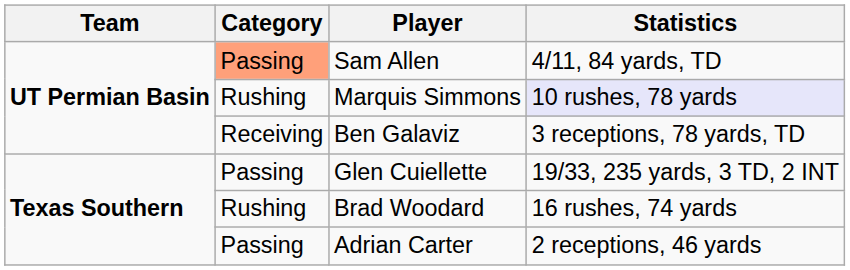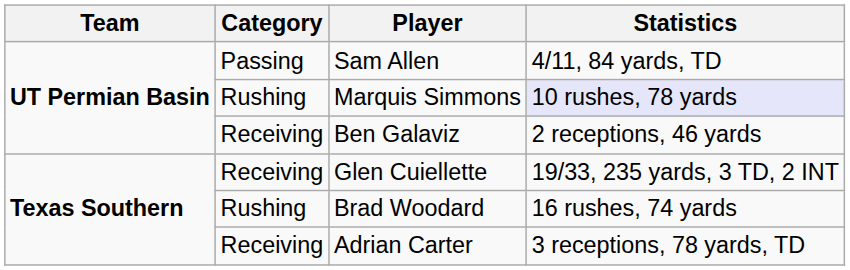(262, 60) lightsalmon background -> (262, 60) no background
(668, 134) 3 receptions, 78 yards, TD -> (647, 134) 2 receptions, 46 yards
(262, 171) Passing -> (272, 171) Receiving
(262, 245) Passing -> (272, 245) Receiving
(647, 245) 2 receptions, 46 yards -> (668, 245) 3 receptions, 78 yards, TD
